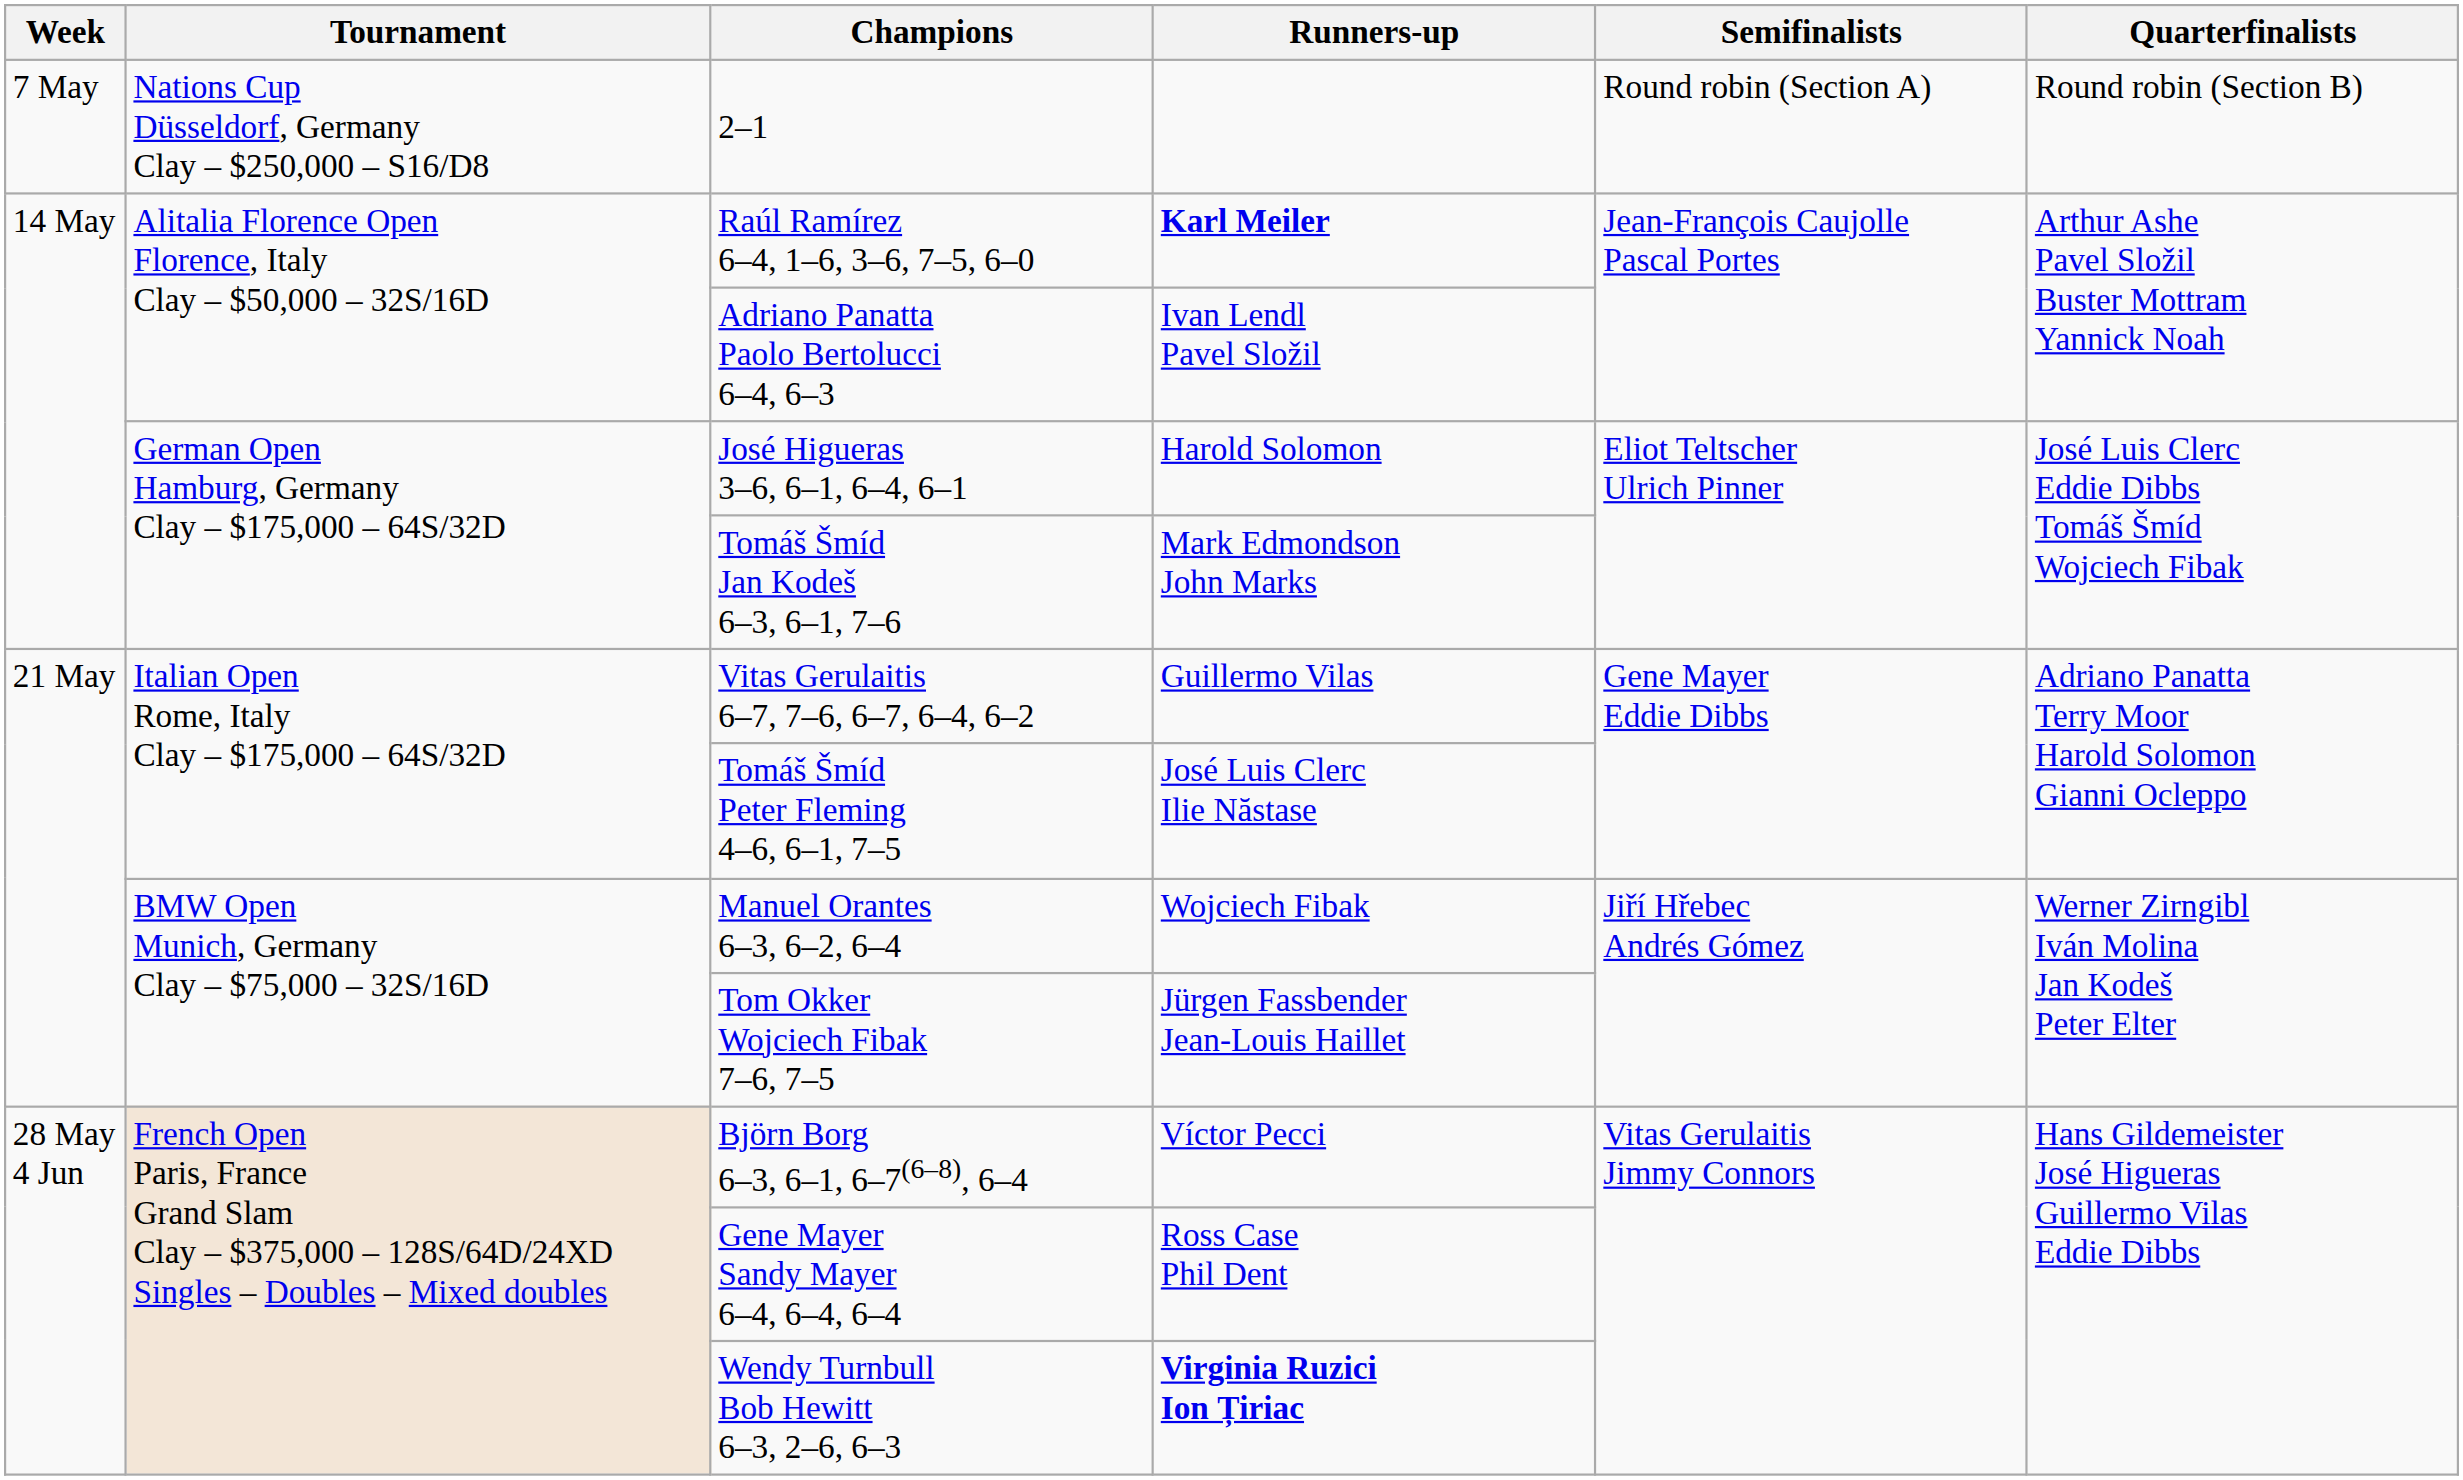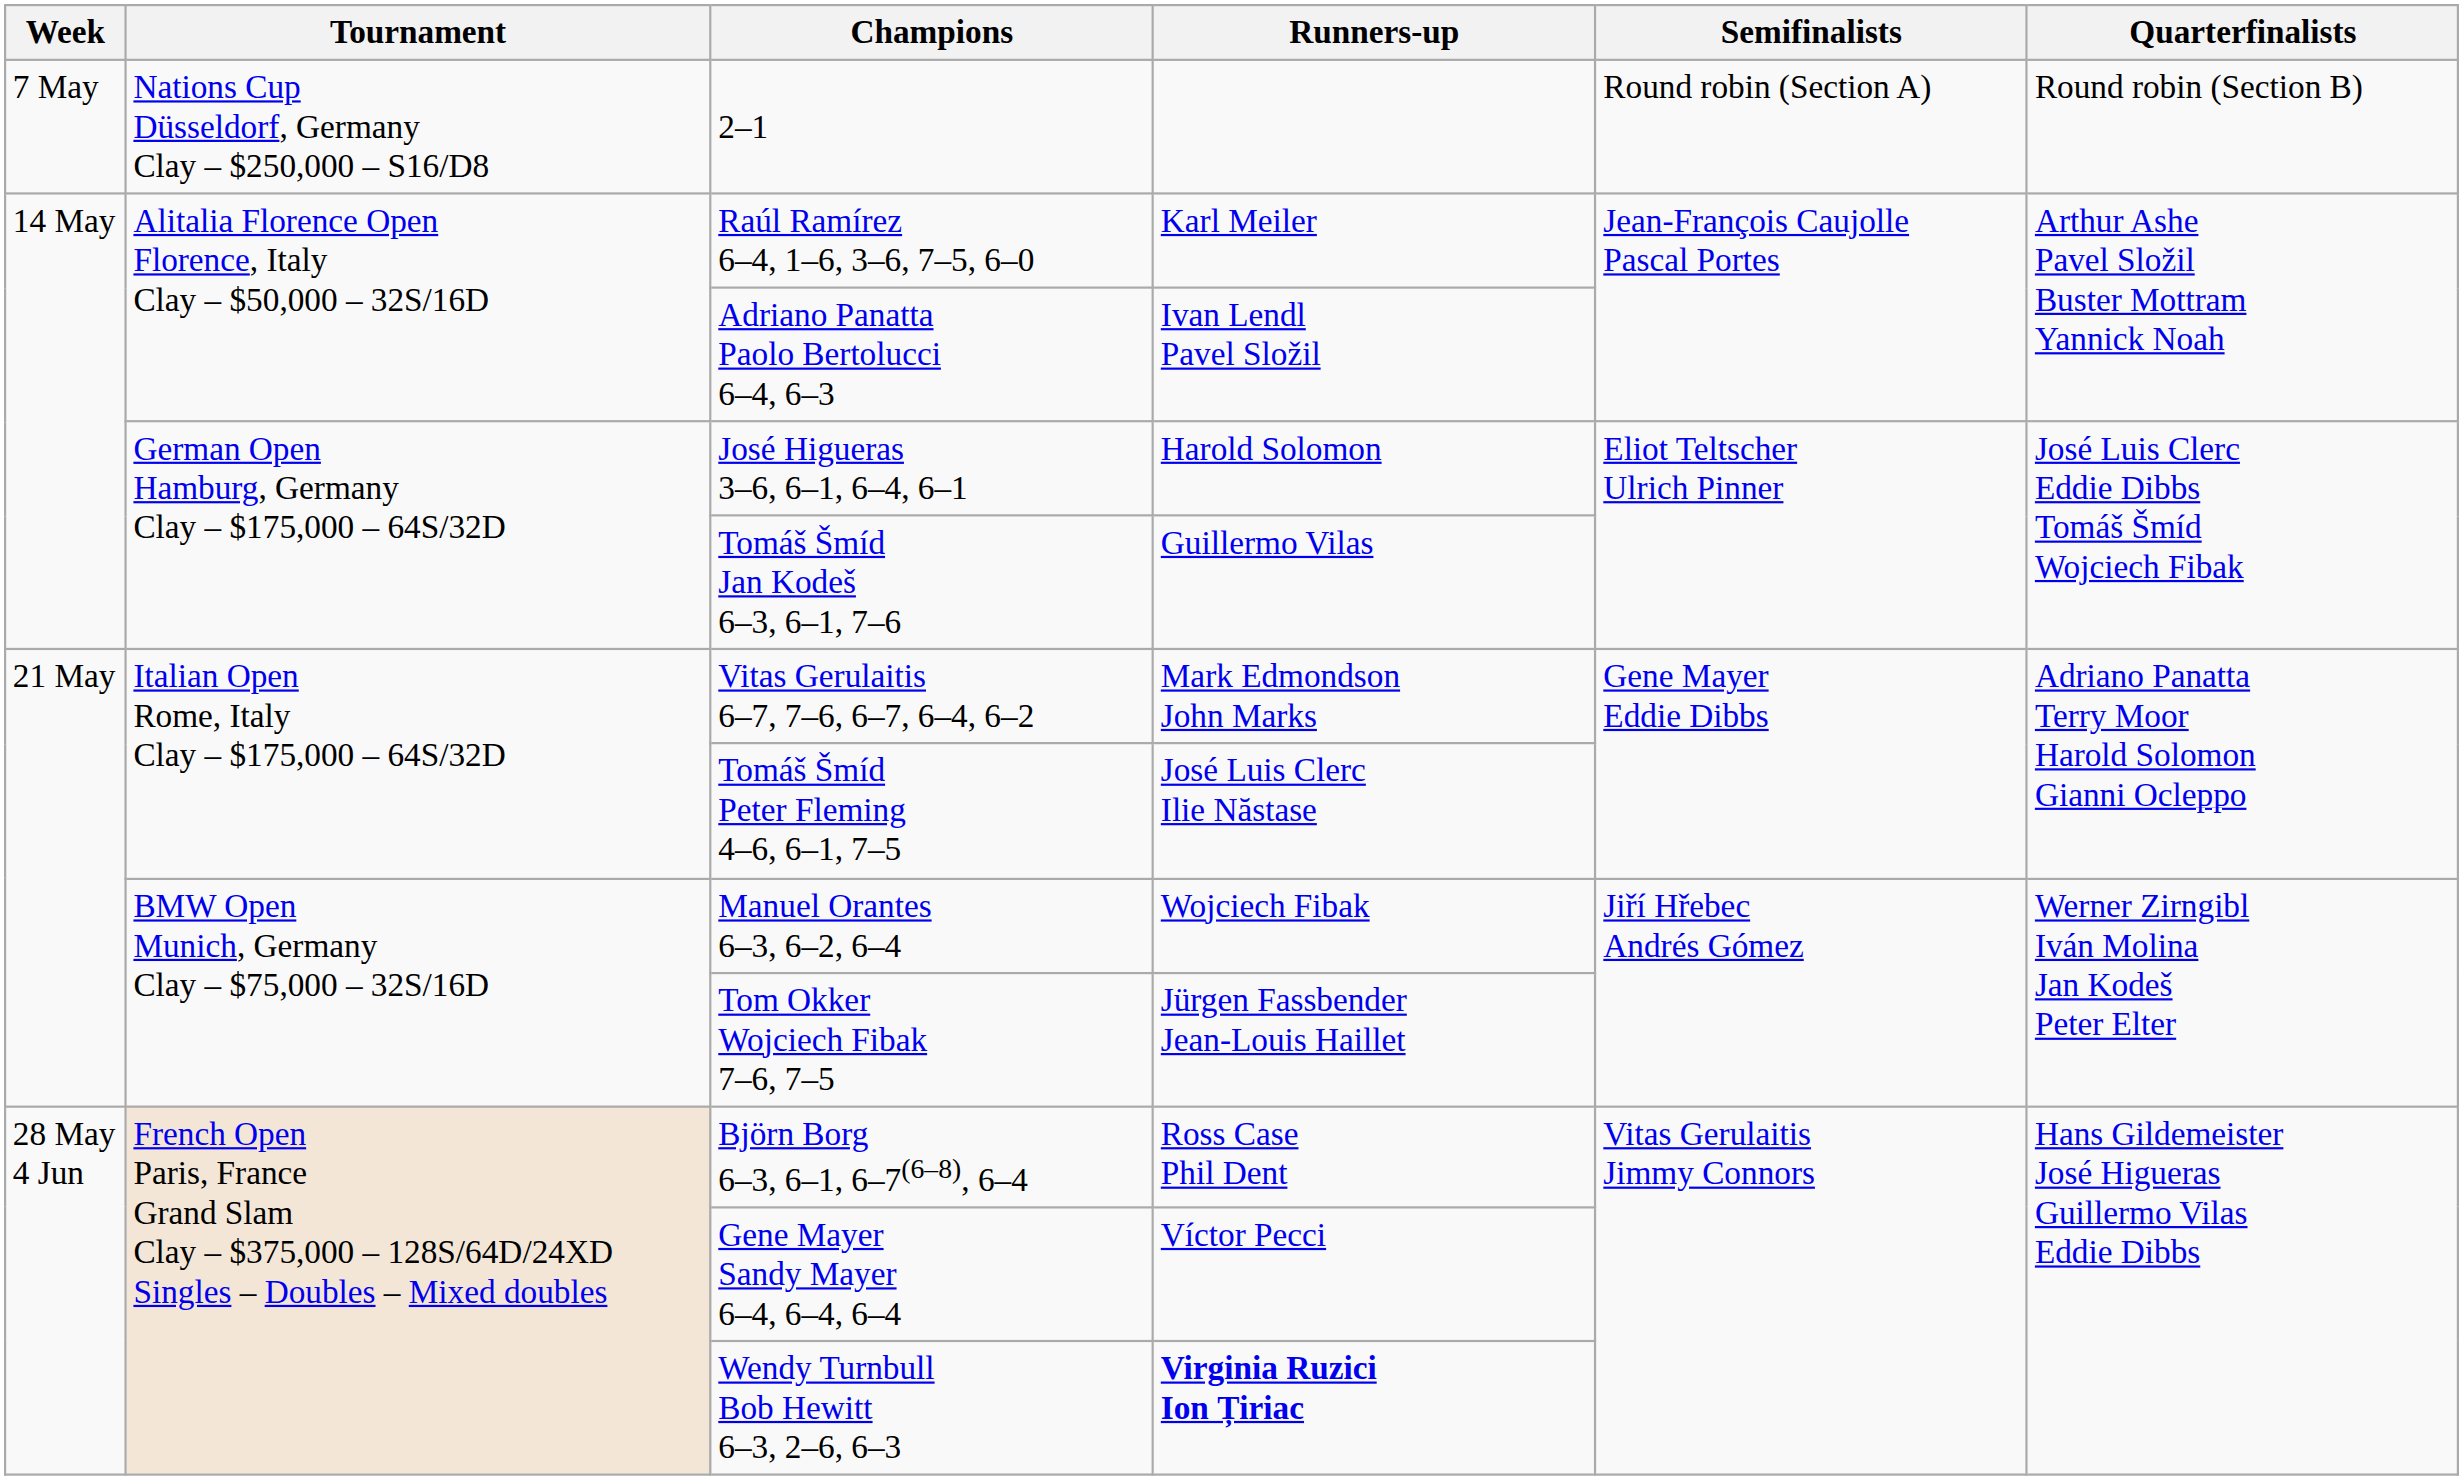(1245, 220) bold -> (1239, 220) normal
(1280, 562) Mark Edmondson John Marks -> (1267, 543) Guillermo Vilas
(1267, 676) Guillermo Vilas -> (1280, 696) Mark Edmondson John Marks
(1243, 1132) Víctor Pecci -> (1230, 1152) Ross Case Phil Dent
(1230, 1253) Ross Case Phil Dent -> (1243, 1233) Víctor Pecci
